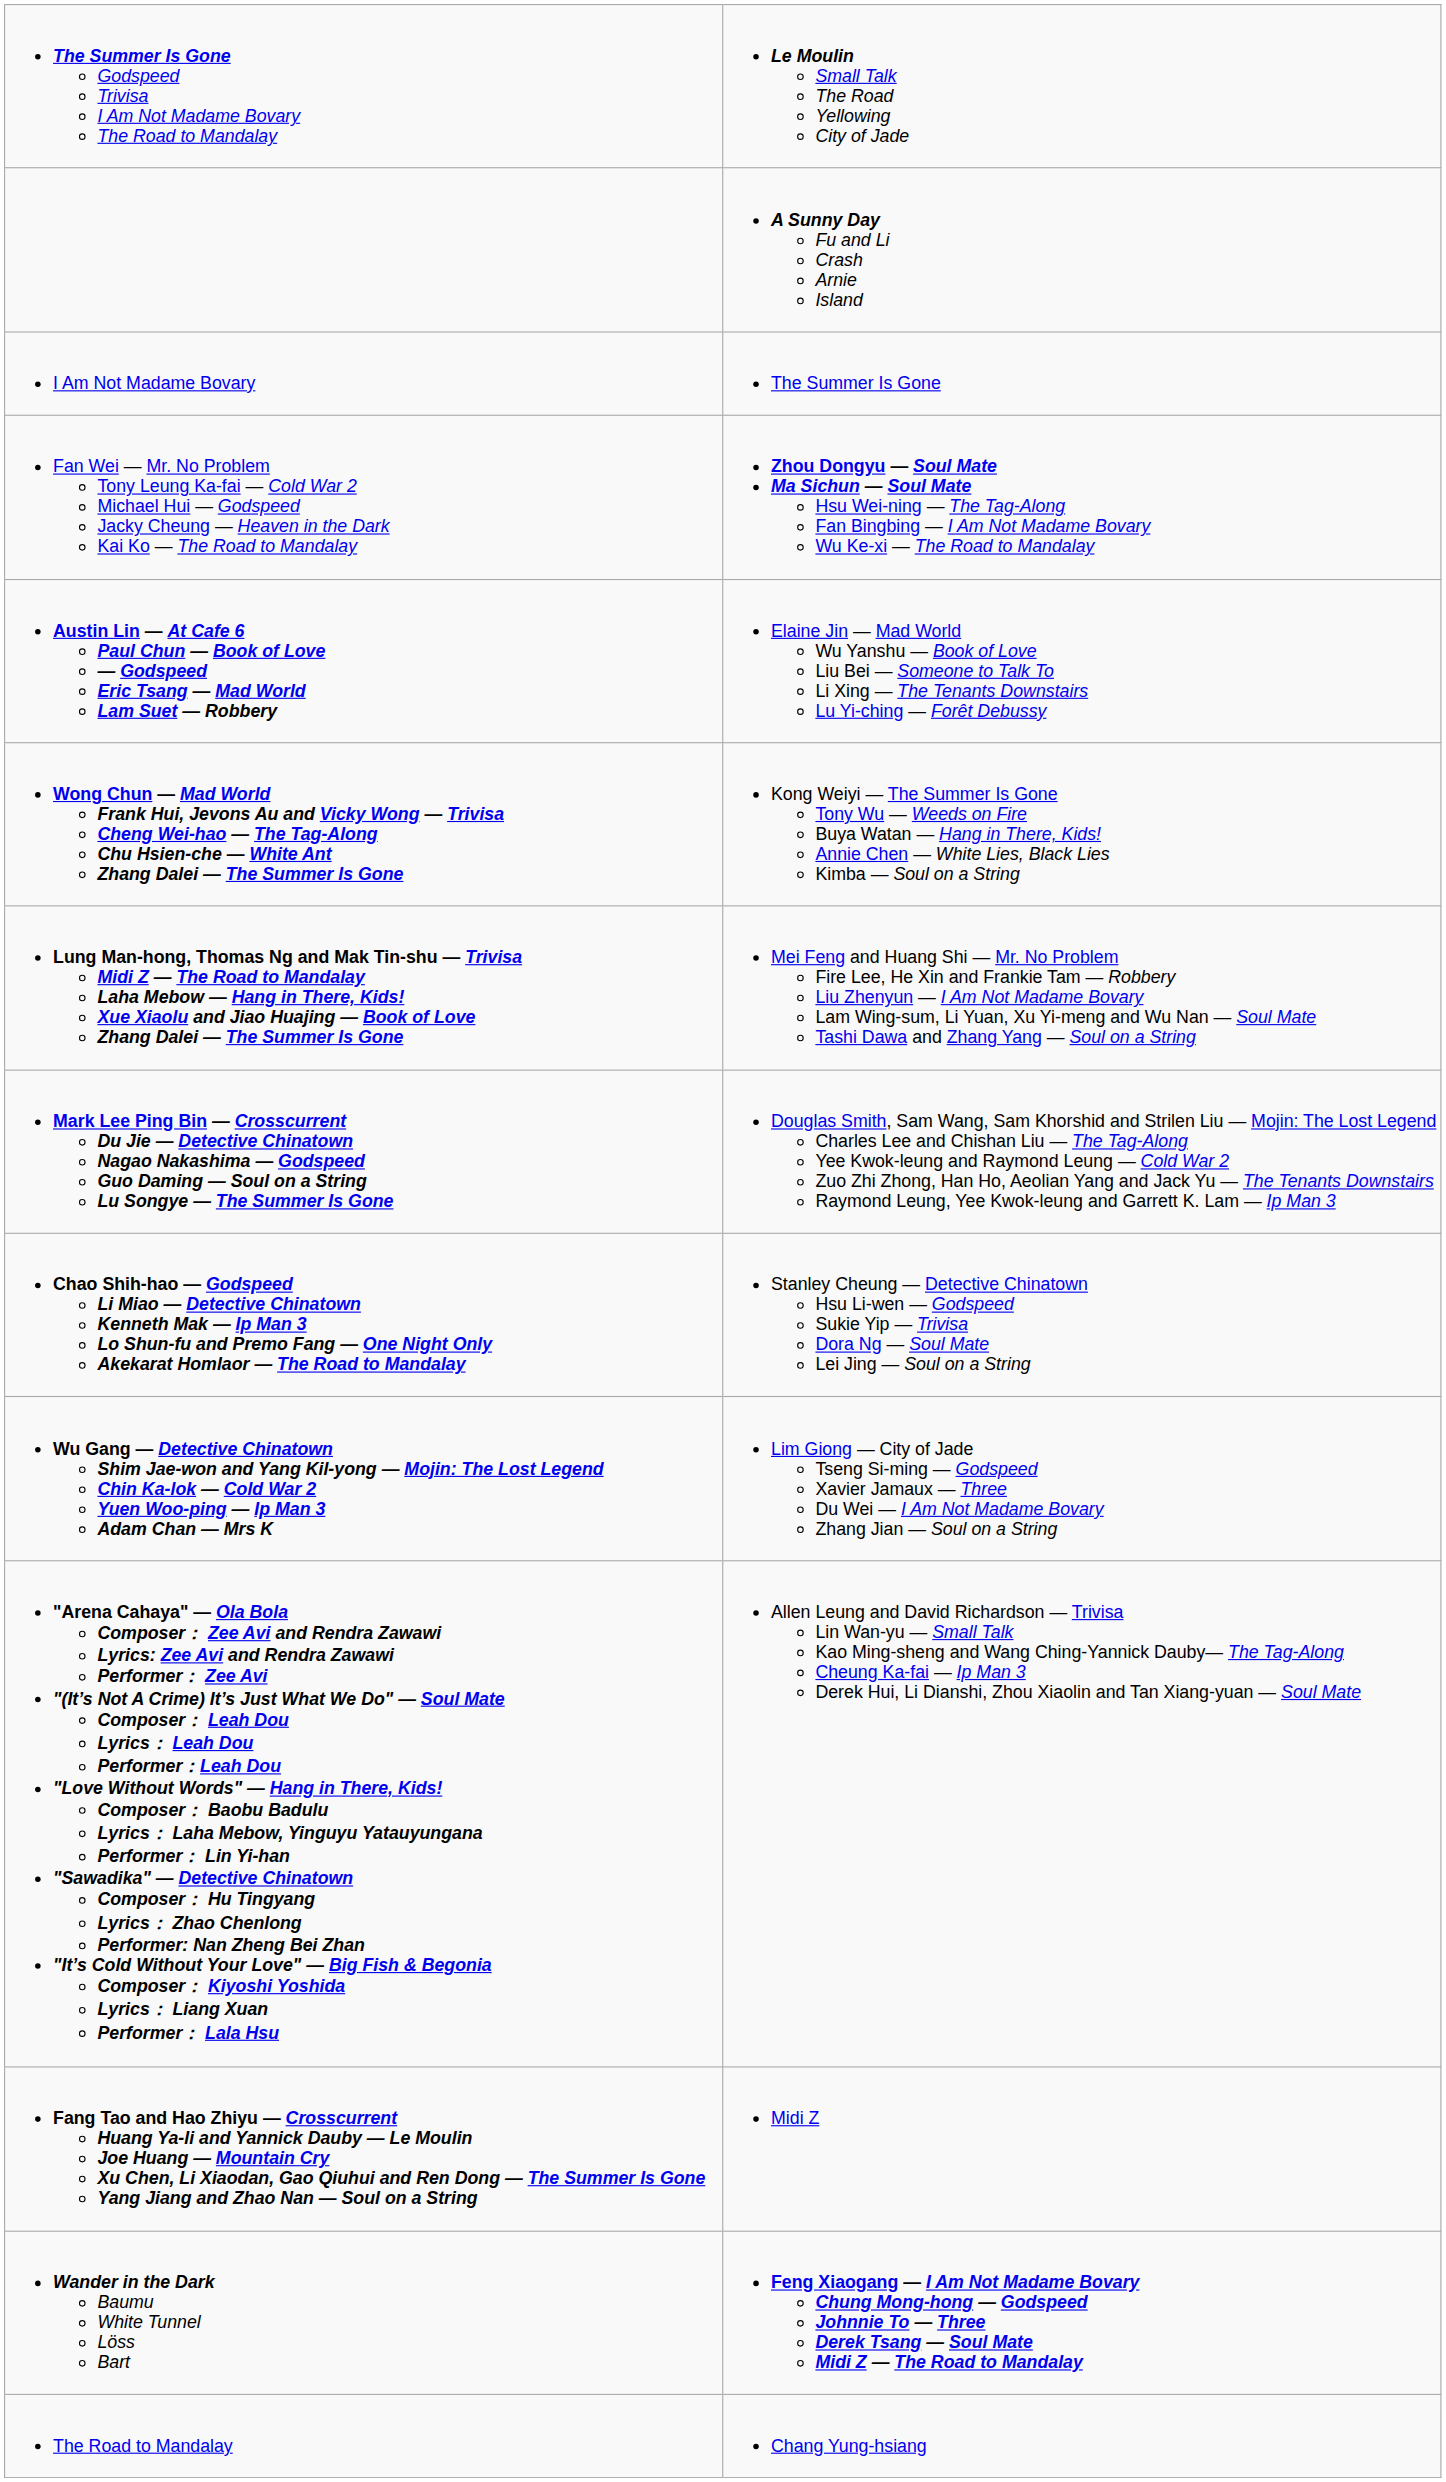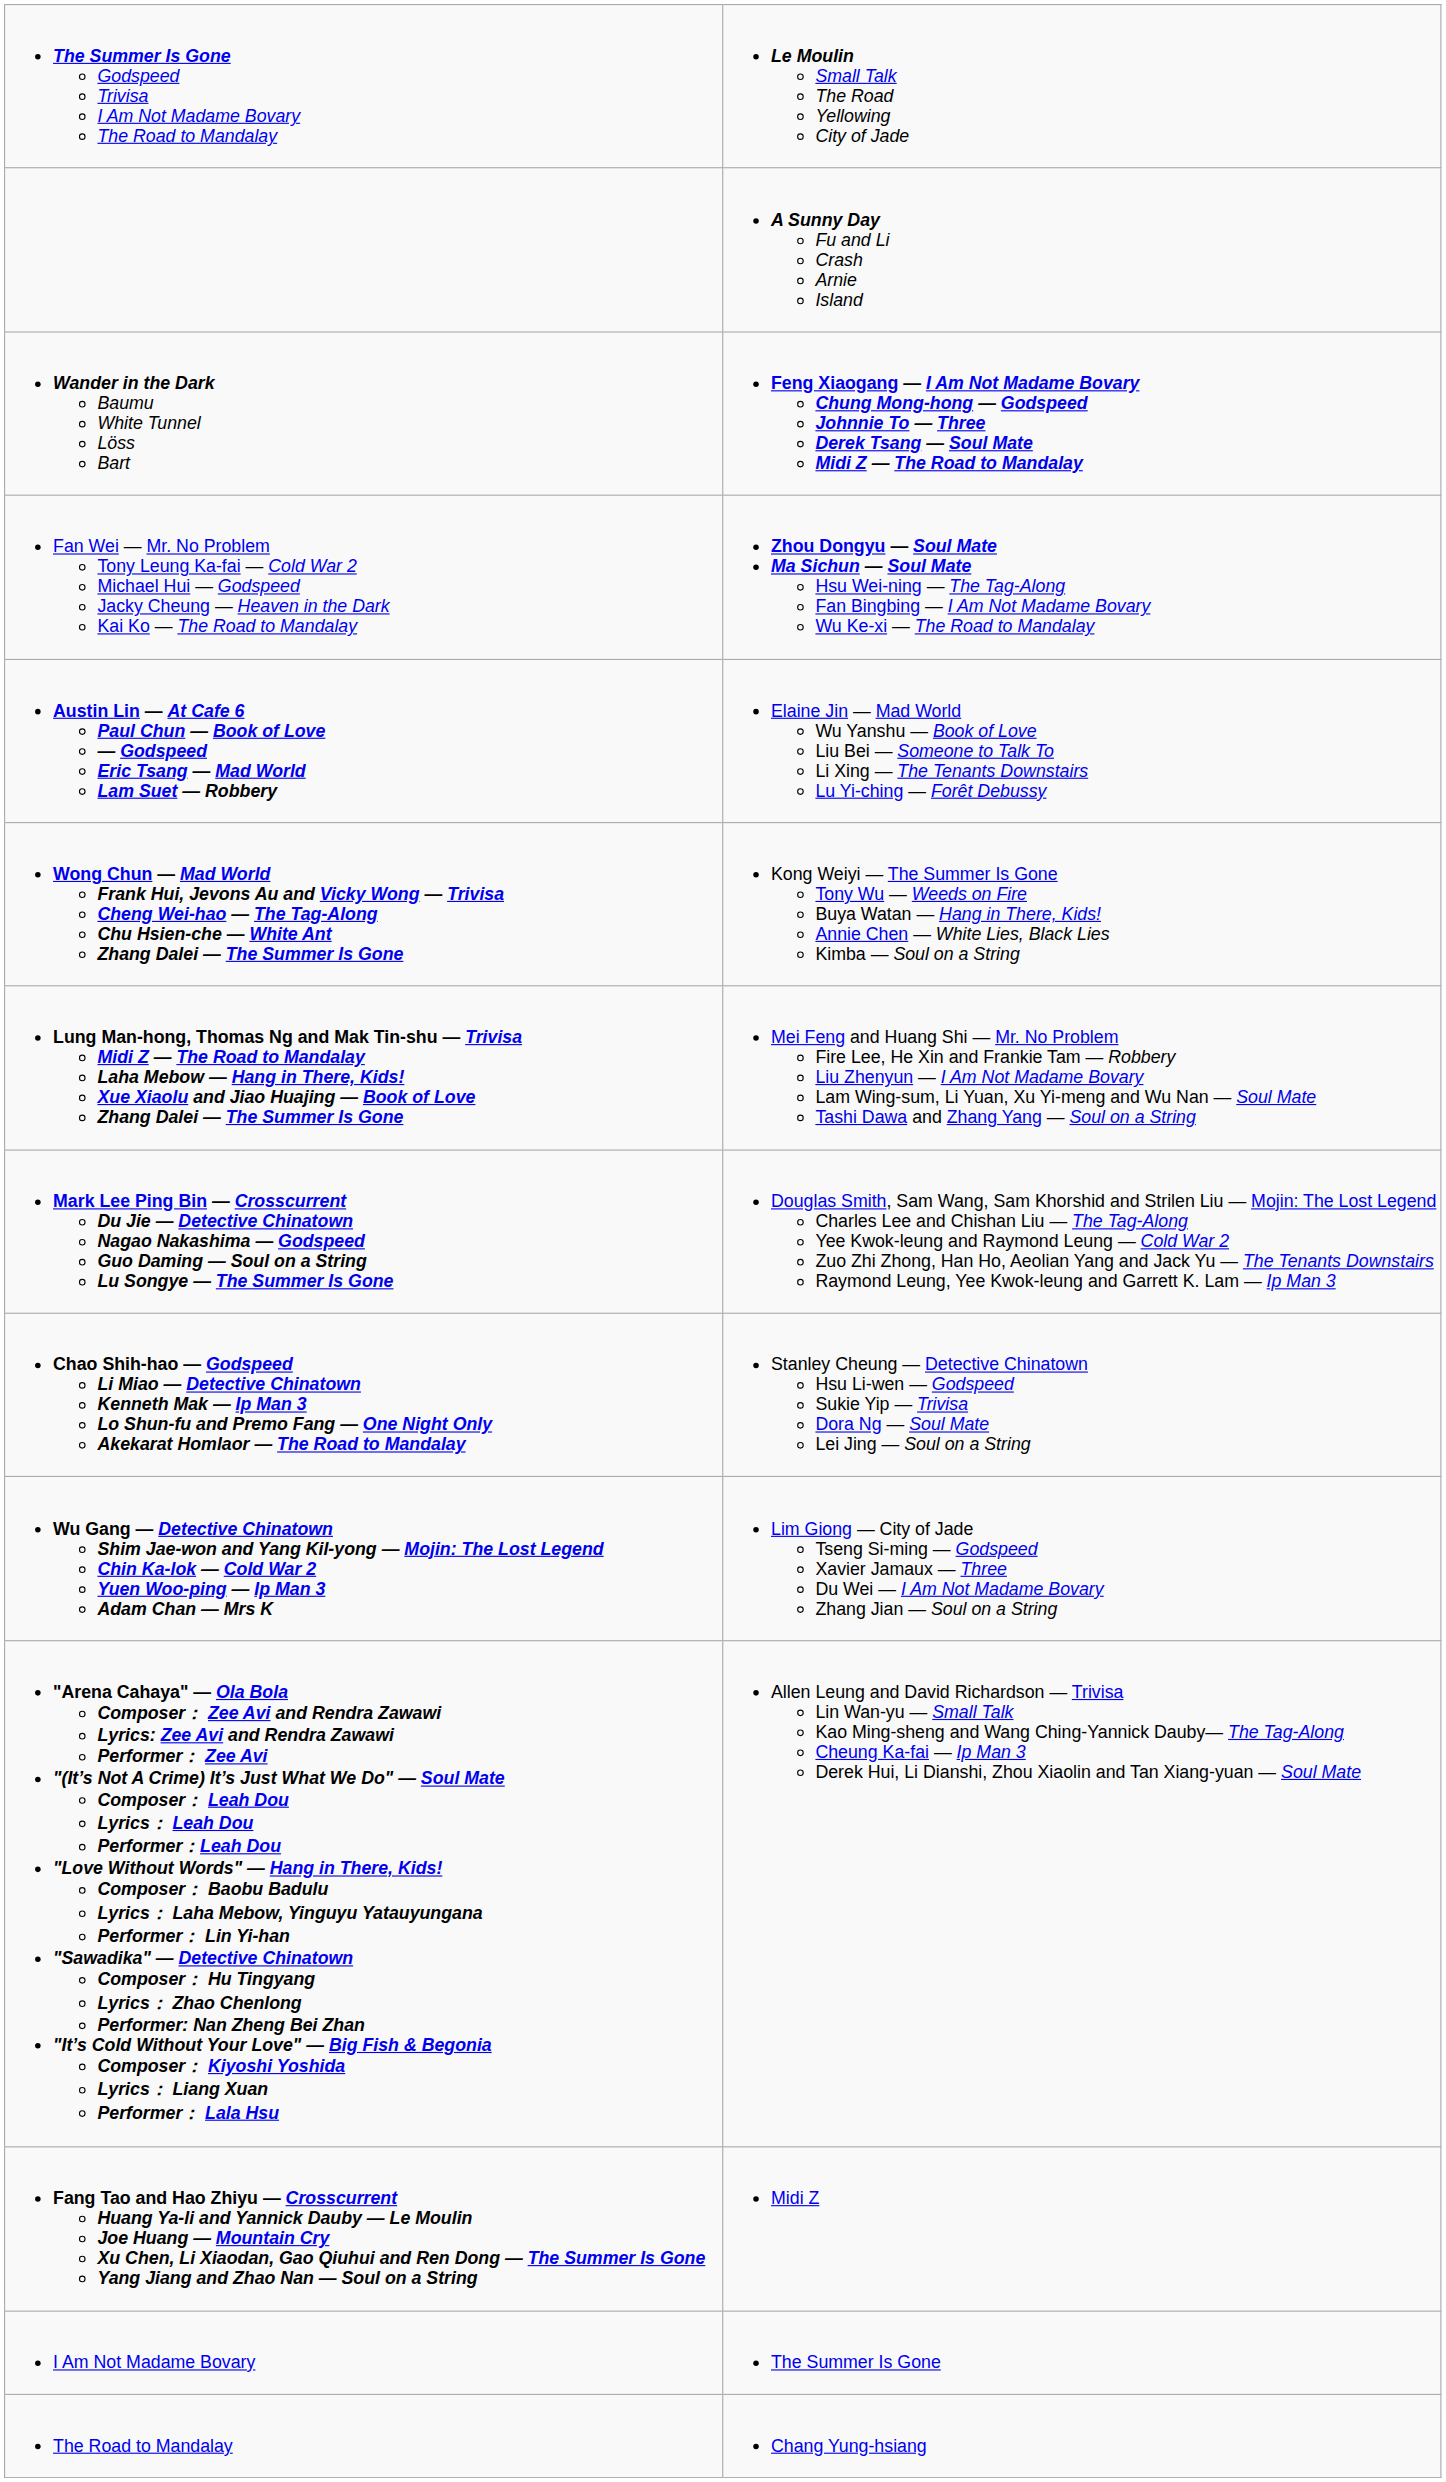rows swapped: (364, 2322) <-> (364, 384)
